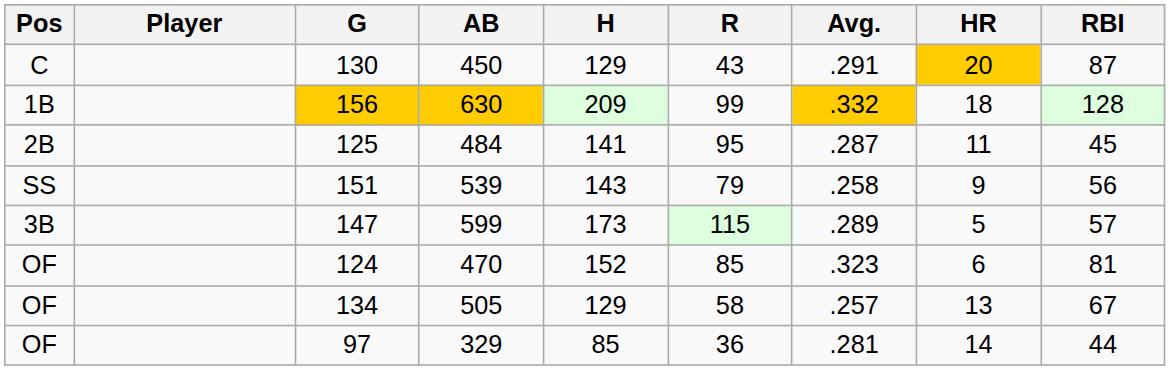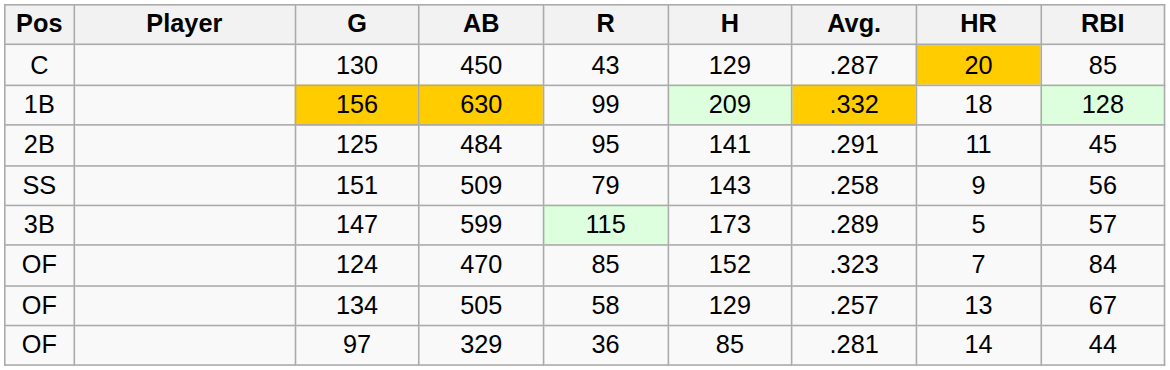columns swapped: (730, 24) <-> (606, 24)
(854, 64) .291 -> (854, 64) .287
(1103, 64) 87 -> (1103, 64) 85
(854, 144) .287 -> (854, 144) .291
(481, 184) 539 -> (481, 184) 509
(978, 265) 6 -> (978, 265) 7
(1103, 265) 81 -> (1103, 265) 84
